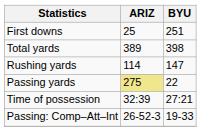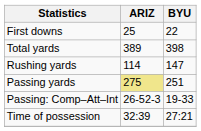(175, 31) 251 -> (172, 31) 22
(172, 83) 22 -> (175, 83) 251
rows swapped: (62, 117) <-> (54, 100)
